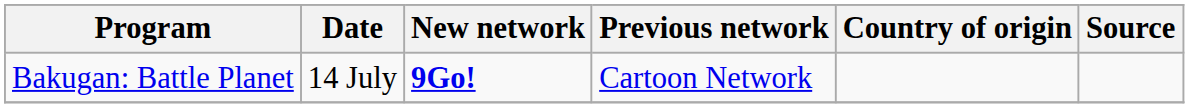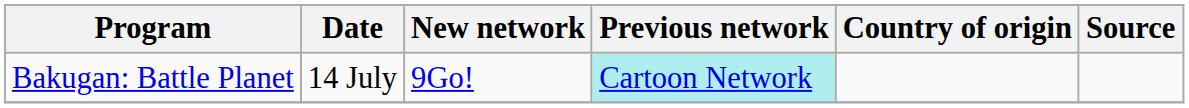(443, 77) bold -> (443, 77) normal
(706, 77) no background -> (706, 77) paleturquoise background
